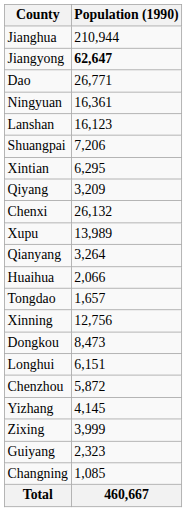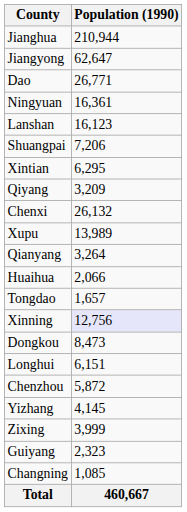(93, 59) bold -> (93, 59) normal
(93, 320) no background -> (93, 320) lavender background
